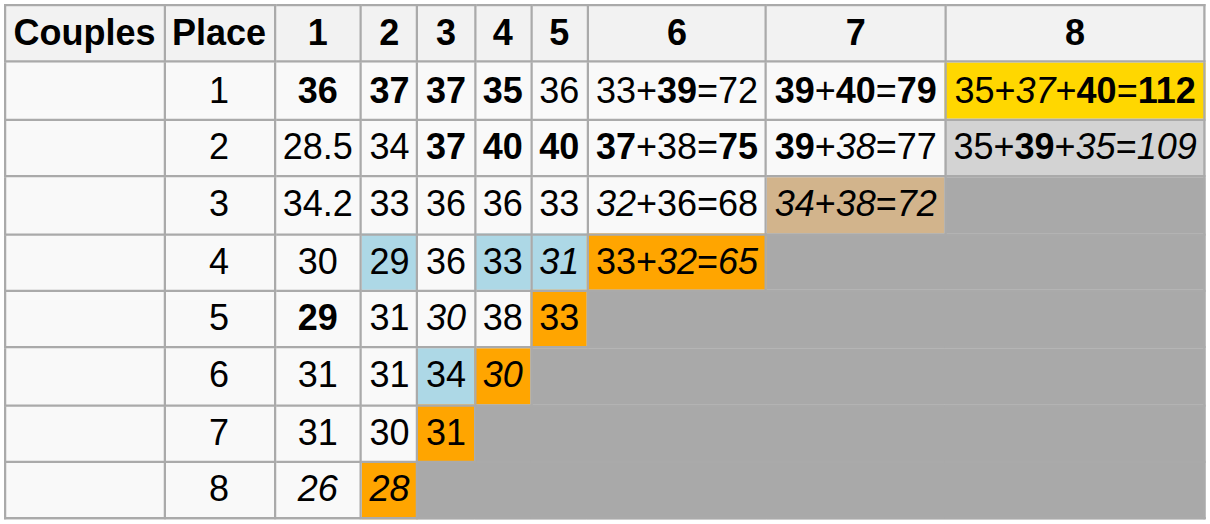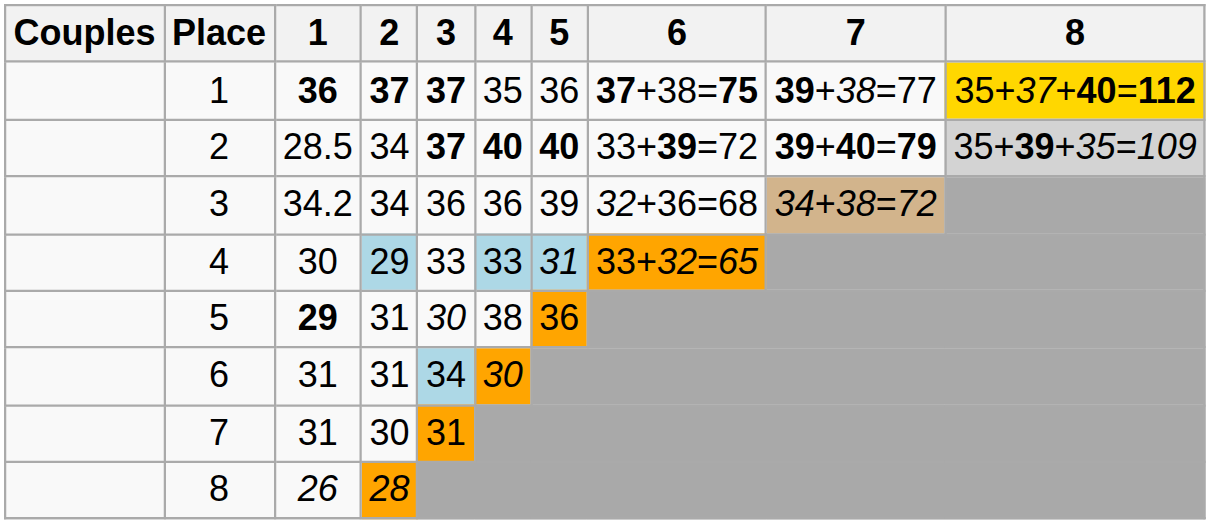(503, 90) bold -> (503, 90) normal
(677, 90) 33+39=72 -> (677, 90) 37+38=75
(856, 90) 39+40=79 -> (856, 90) 39+38=77
(677, 147) 37+38=75 -> (677, 147) 33+39=72
(856, 147) 39+38=77 -> (856, 147) 39+40=79
(389, 204) 33 -> (389, 204) 34
(559, 204) 33 -> (559, 204) 39
(446, 261) 36 -> (446, 261) 33
(559, 318) 33 -> (559, 318) 36
